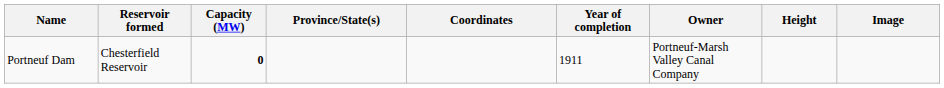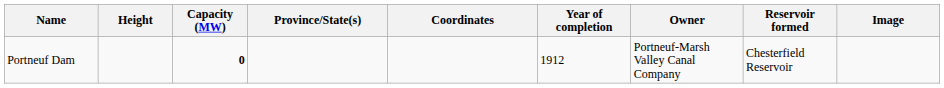columns swapped: (799, 20) <-> (145, 20)
(571, 60) 1911 -> (552, 60) 1912
